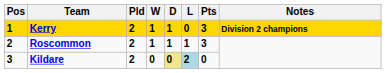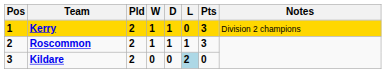(264, 28) bold -> (261, 29) normal
(169, 60) khaki background -> (169, 60) no background
